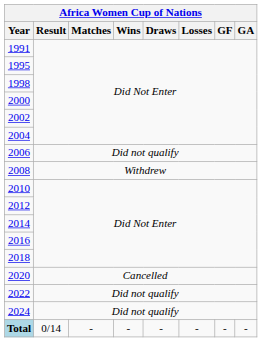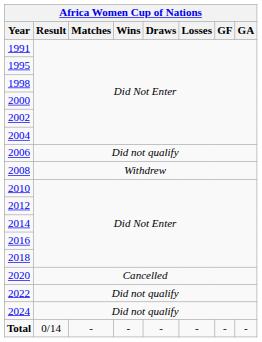(19, 328) lightblue background -> (19, 328) no background
